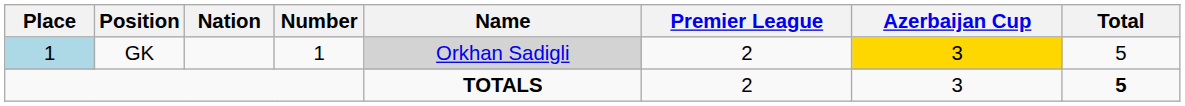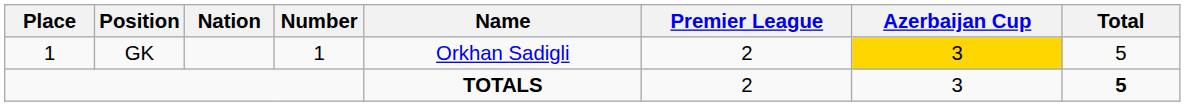(50, 53) lightblue background -> (50, 53) no background
(503, 53) lightgrey background -> (503, 53) no background
